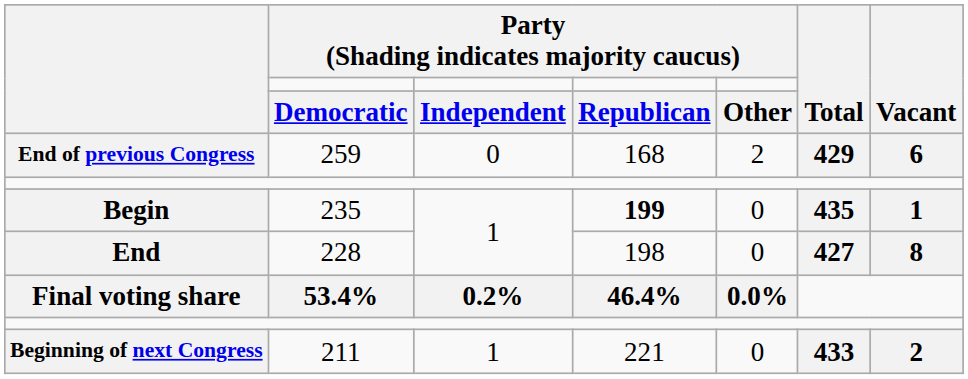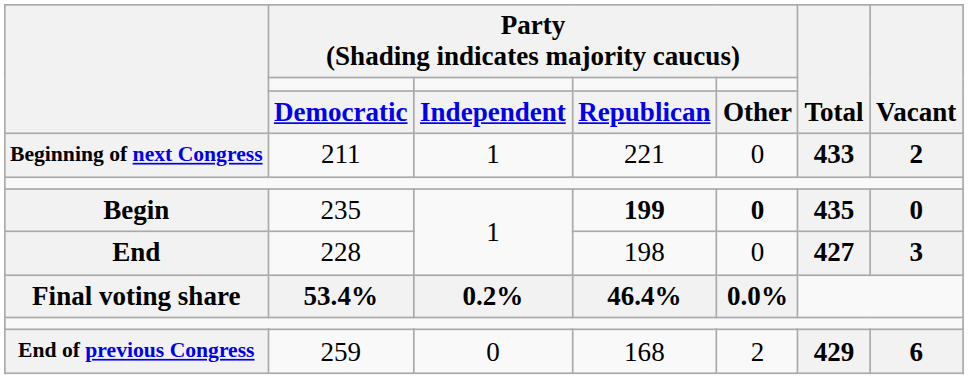rows swapped: (136, 154) <-> (136, 351)
(758, 209) normal -> (758, 209) bold
(916, 209) 1 -> (916, 209) 0
(916, 252) 8 -> (916, 252) 3
